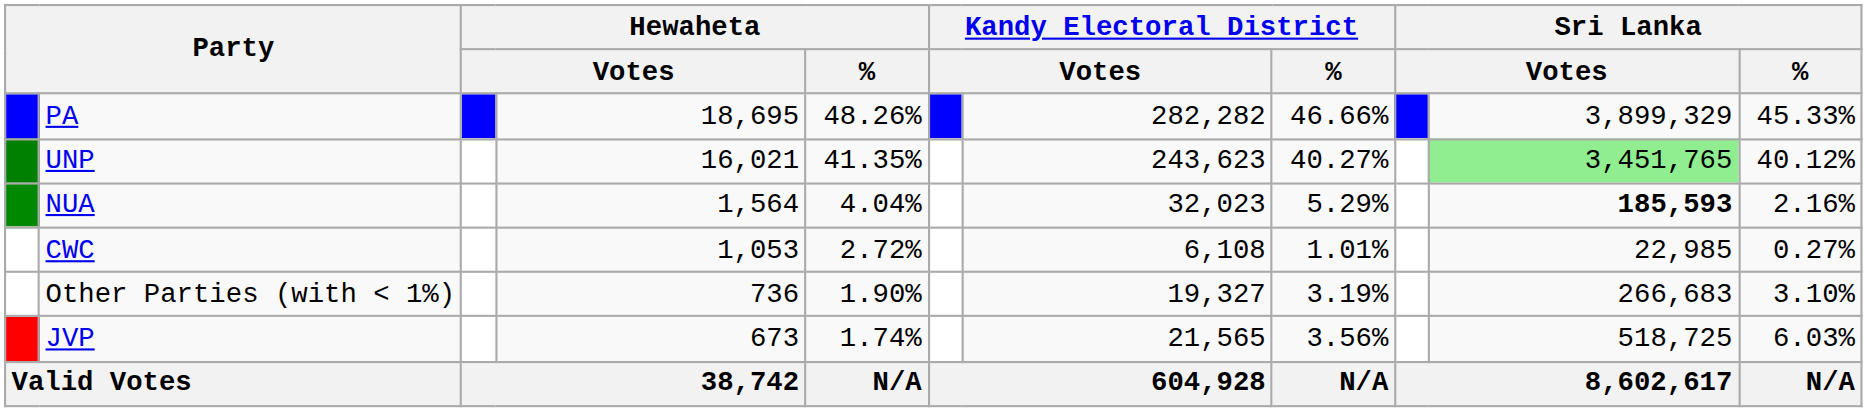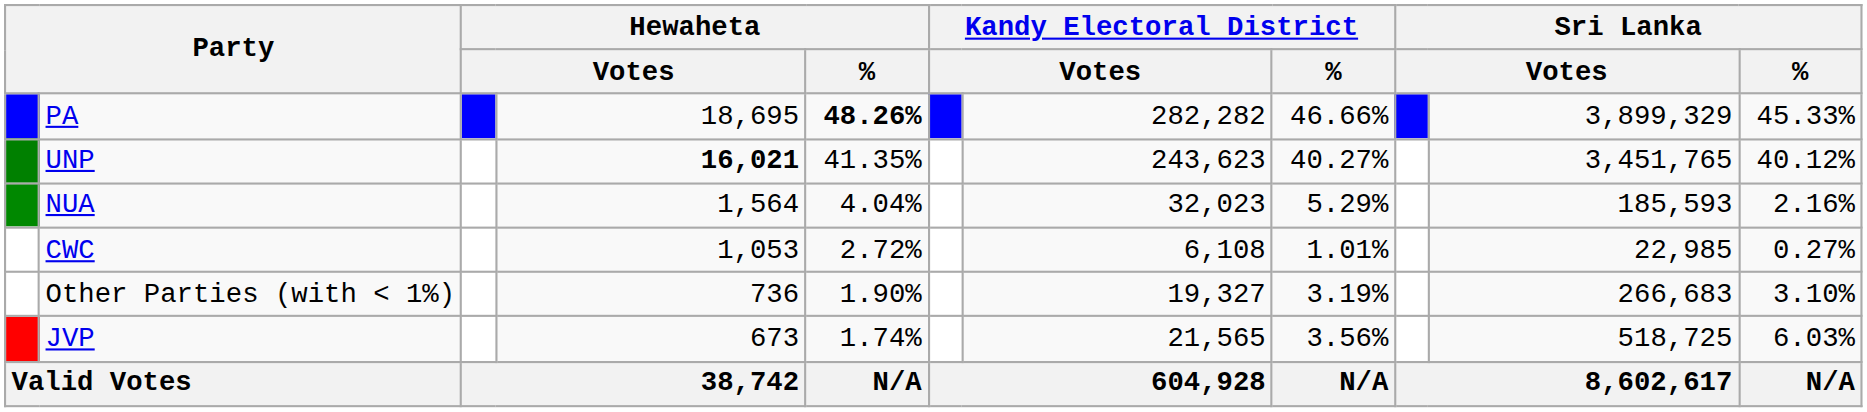(873, 116) normal -> (873, 116) bold
(750, 161) normal -> (750, 161) bold
(1659, 161) lightgreen background -> (1659, 161) no background
(1675, 205) bold -> (1675, 205) normal
